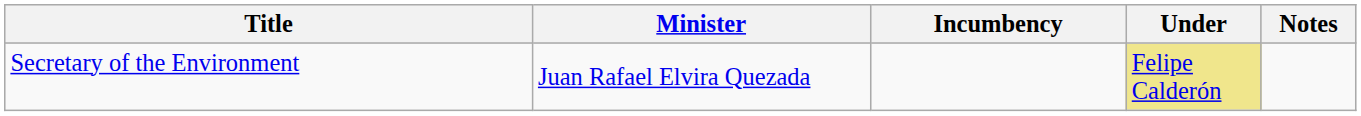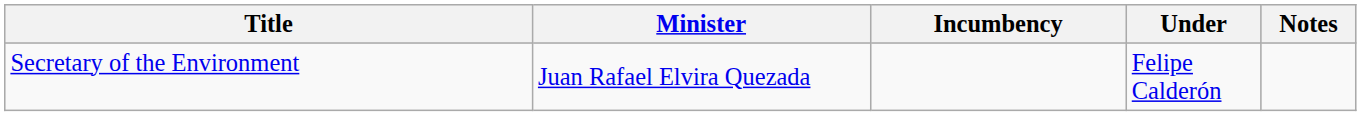(1177, 76) khaki background -> (1177, 76) no background
